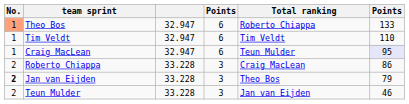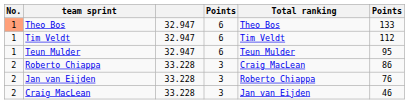(278, 25) Roberto Chiappa -> (260, 25) Theo Bos
(387, 38) 110 -> (387, 38) 112
(58, 52) Craig MacLean -> (53, 52) Teun Mulder
(387, 52) lavender background -> (387, 52) no background
(14, 79) bold -> (14, 79) normal
(260, 79) Theo Bos -> (278, 79) Roberto Chiappa
(387, 79) 79 -> (387, 79) 76
(53, 92) Teun Mulder -> (58, 92) Craig MacLean
